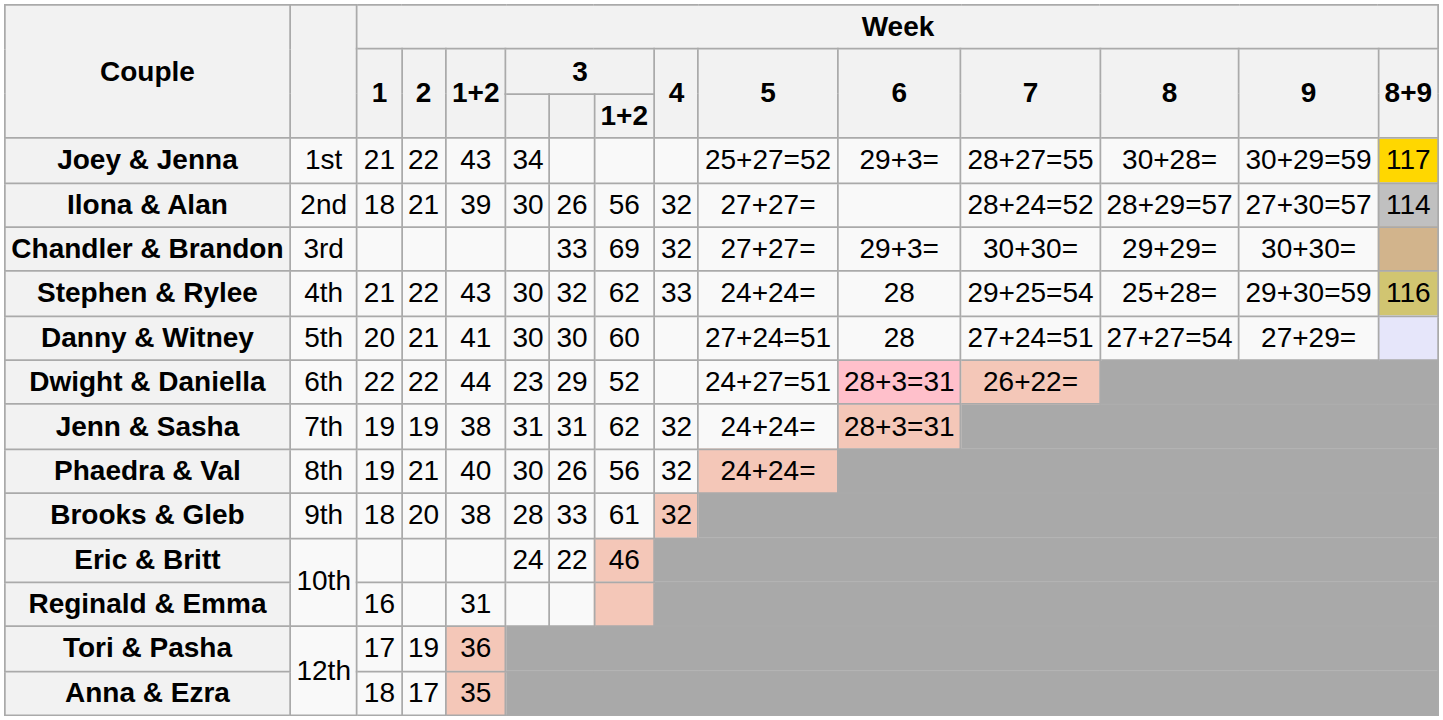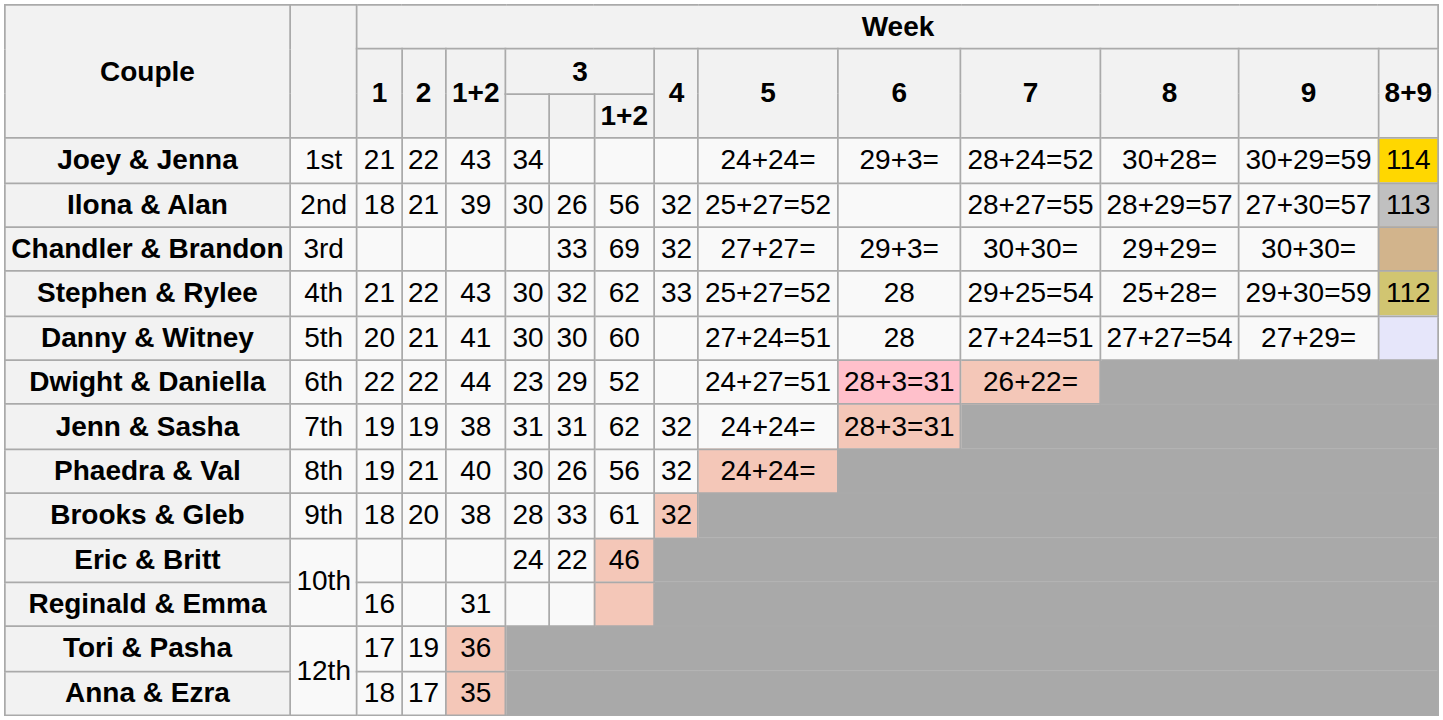(768, 159) 25+27=52 -> (768, 159) 24+24=
(1031, 159) 28+27=55 -> (1031, 159) 28+24=52
(1408, 159) 117 -> (1408, 159) 114
(768, 204) 27+27= -> (768, 204) 25+27=52
(1031, 204) 28+24=52 -> (1031, 204) 28+27=55
(1408, 204) 114 -> (1408, 204) 113
(768, 293) 24+24= -> (768, 293) 25+27=52
(1408, 293) 116 -> (1408, 293) 112
